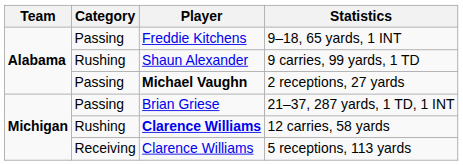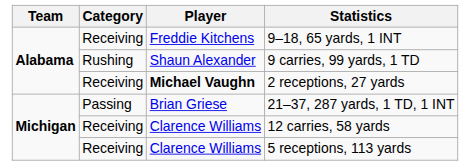(99, 38) Passing -> (113, 38) Receiving
(99, 82) Passing -> (113, 82) Receiving
(100, 126) Rushing -> (113, 126) Receiving
(202, 126) bold -> (205, 126) normal
